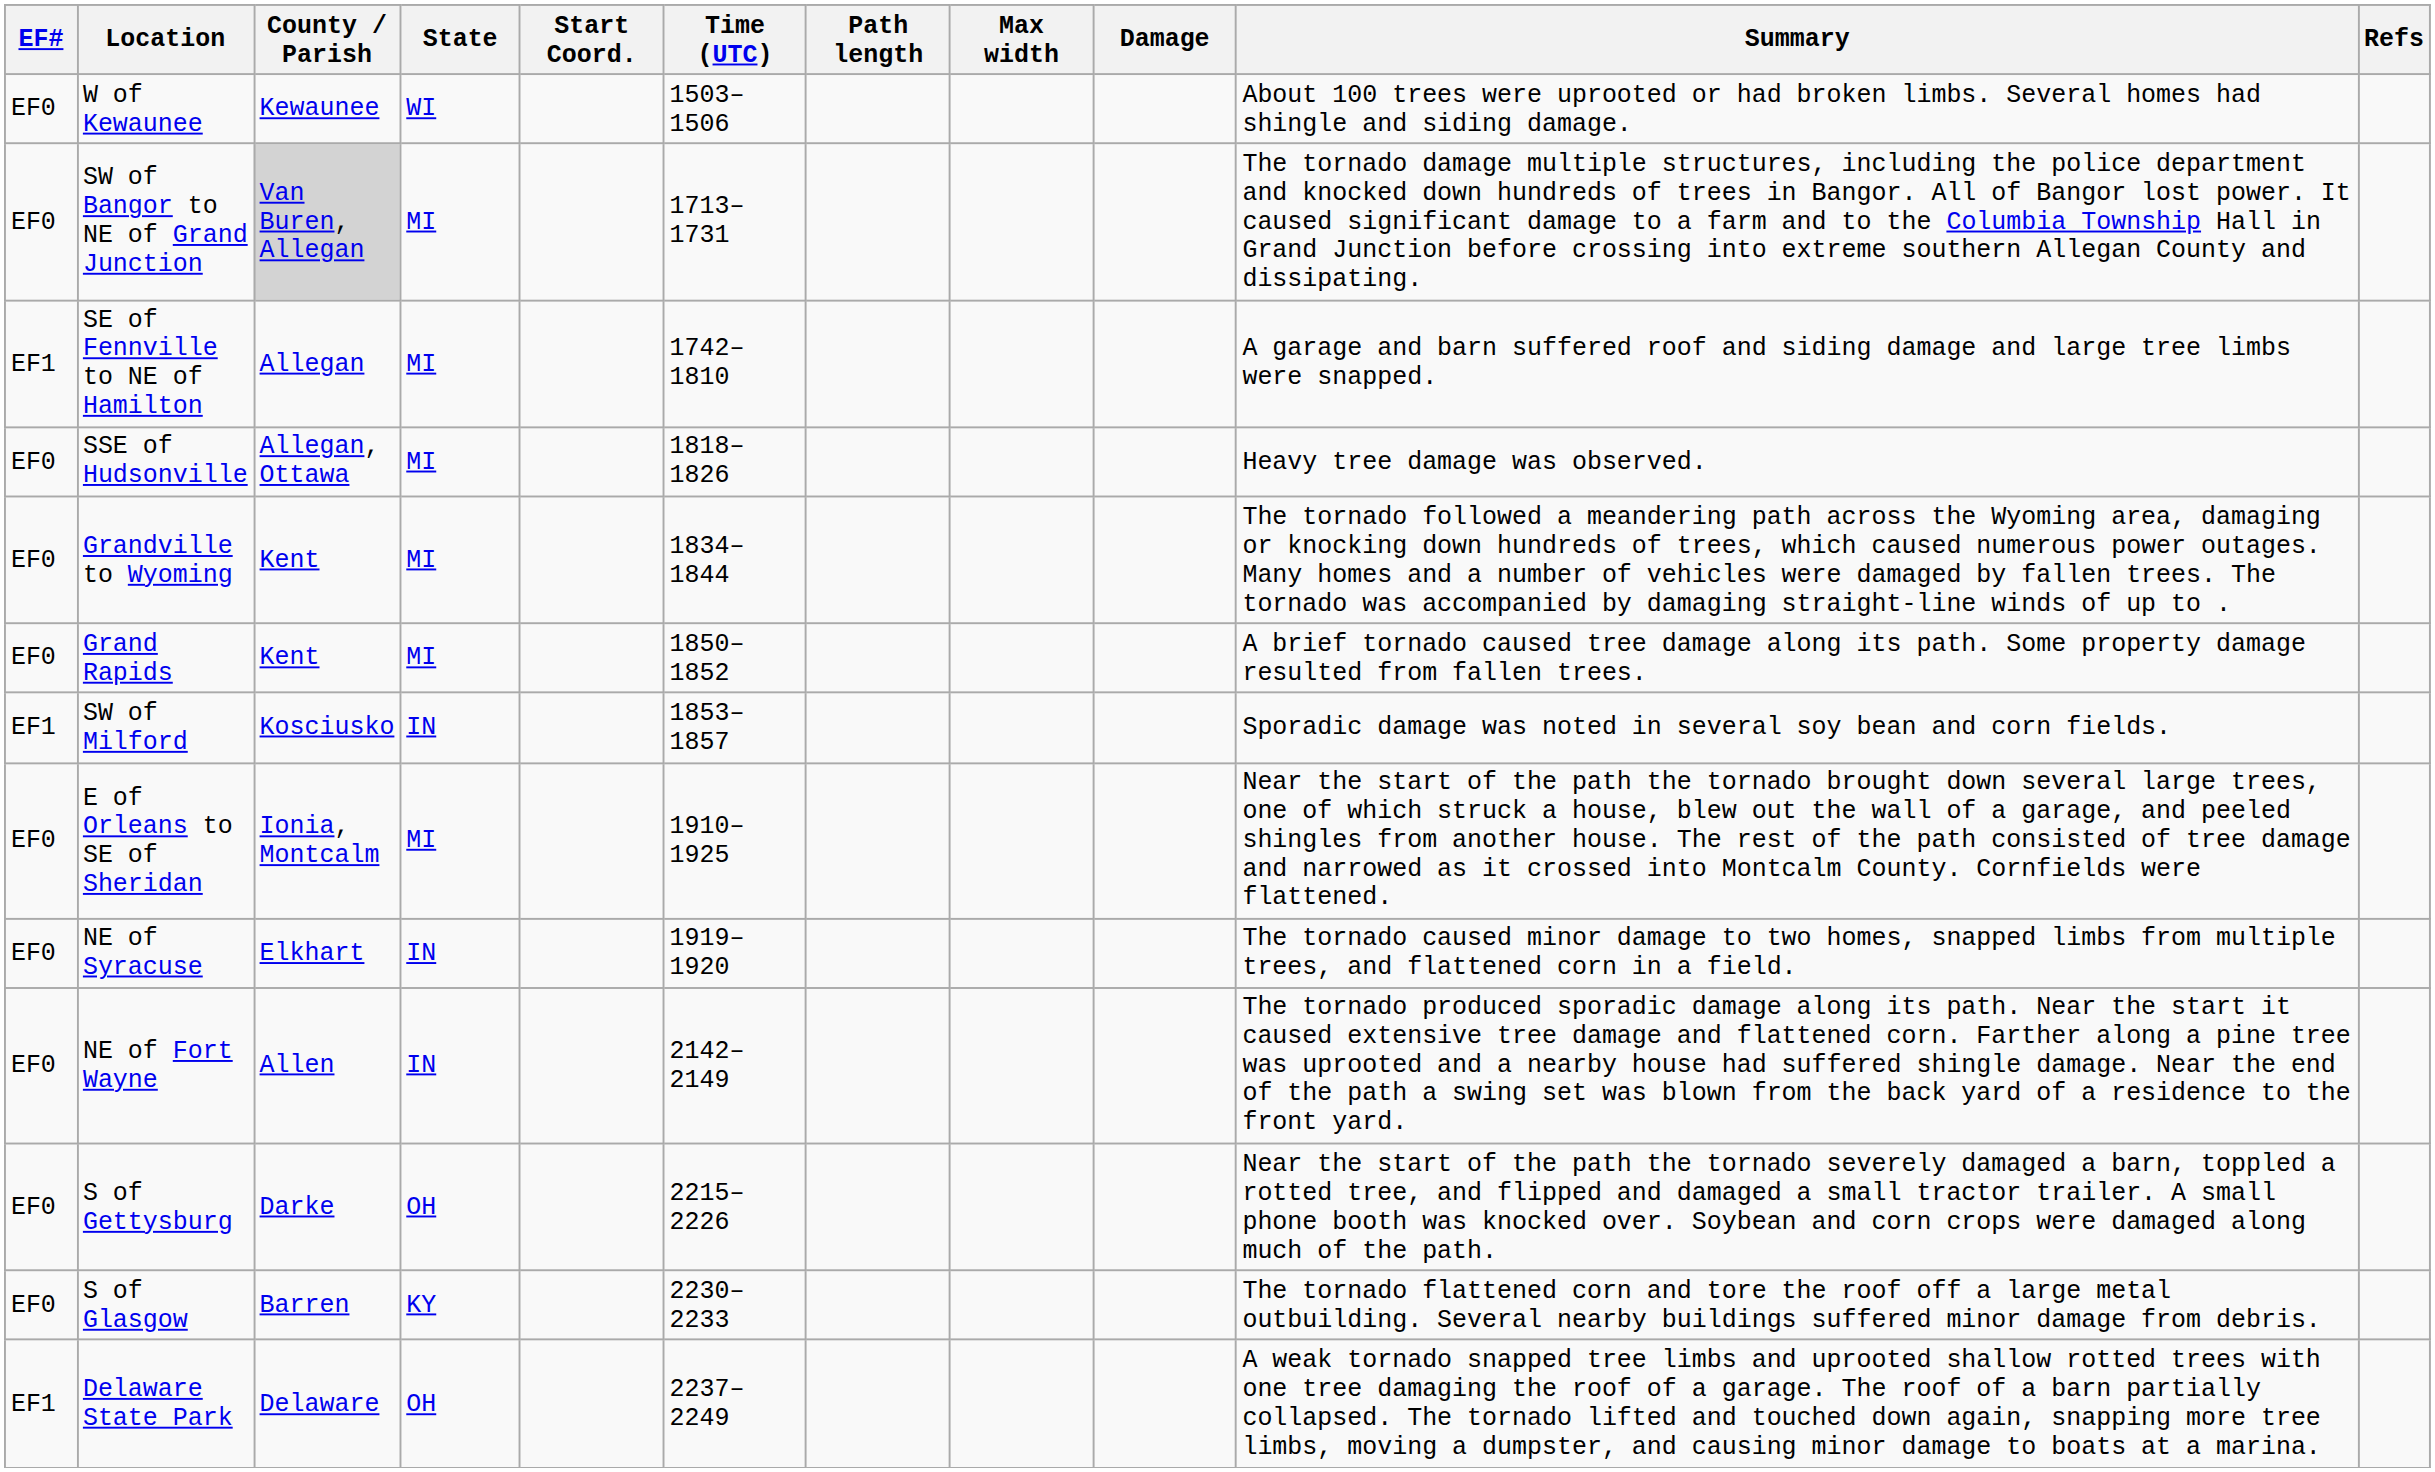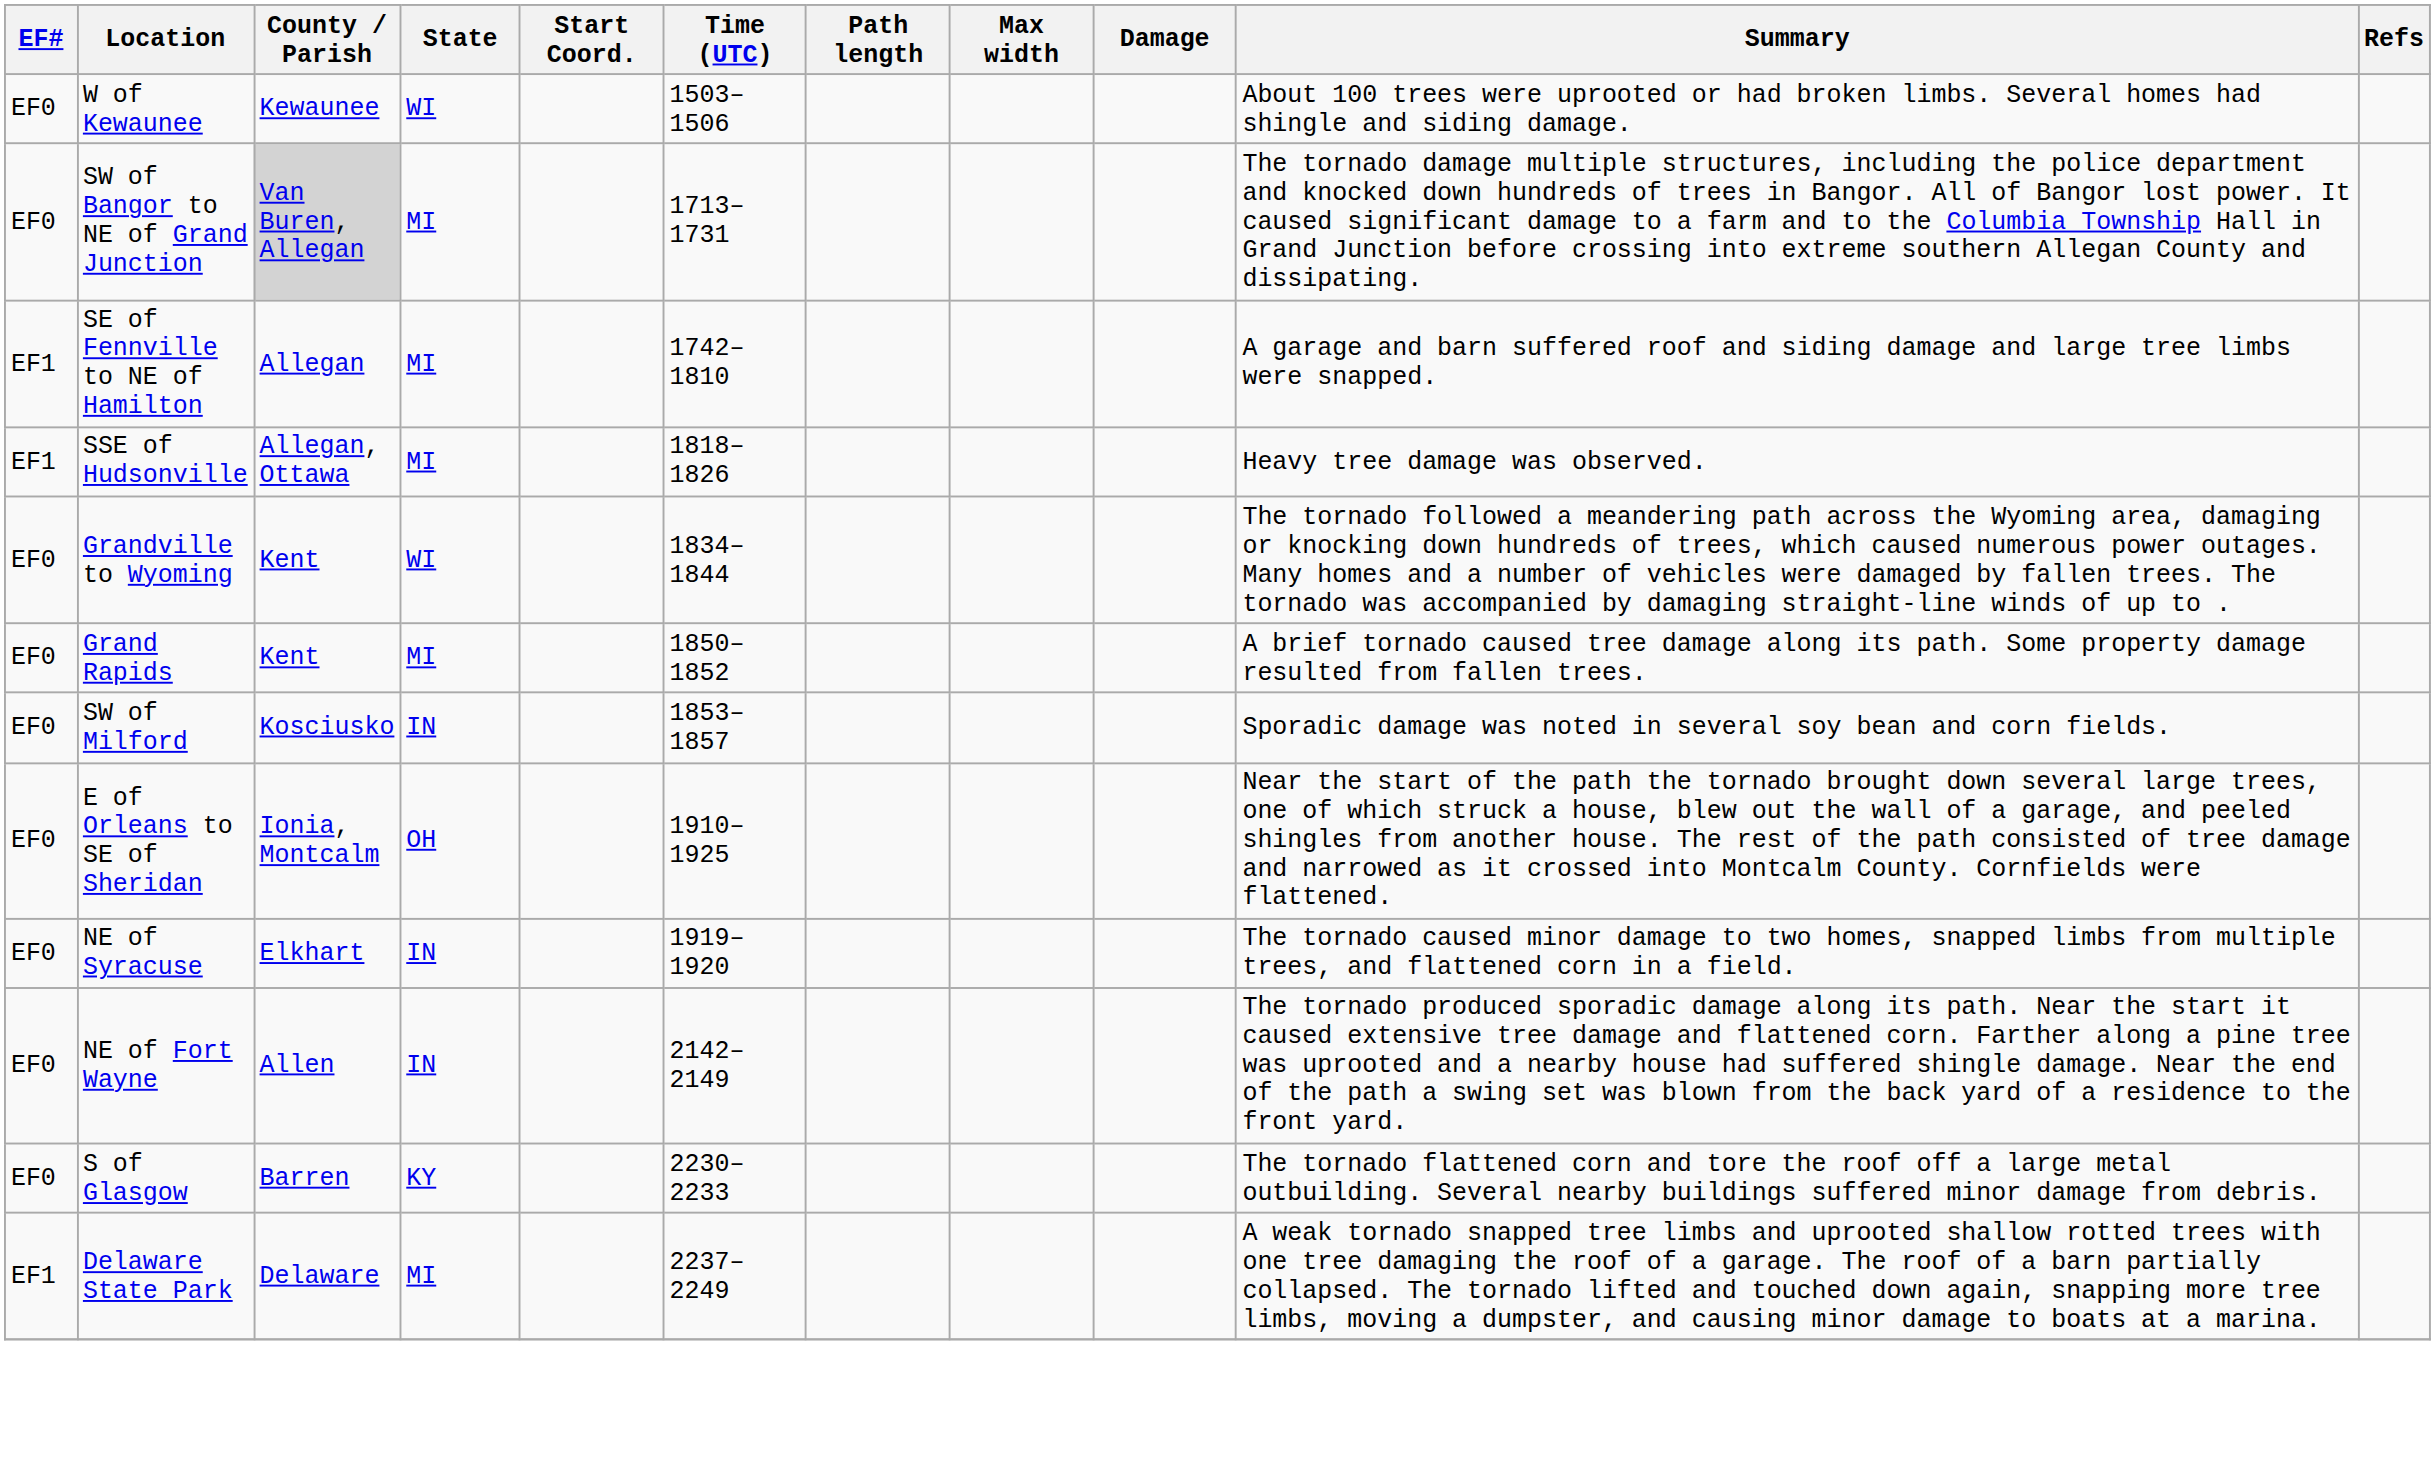(33, 462) EF0 -> (33, 462) EF1
(421, 560) MI -> (421, 560) WI
(33, 728) EF1 -> (33, 728) EF0
(421, 840) MI -> (421, 840) OH
- row: (158, 1207)
(421, 1404) OH -> (421, 1277) MI
